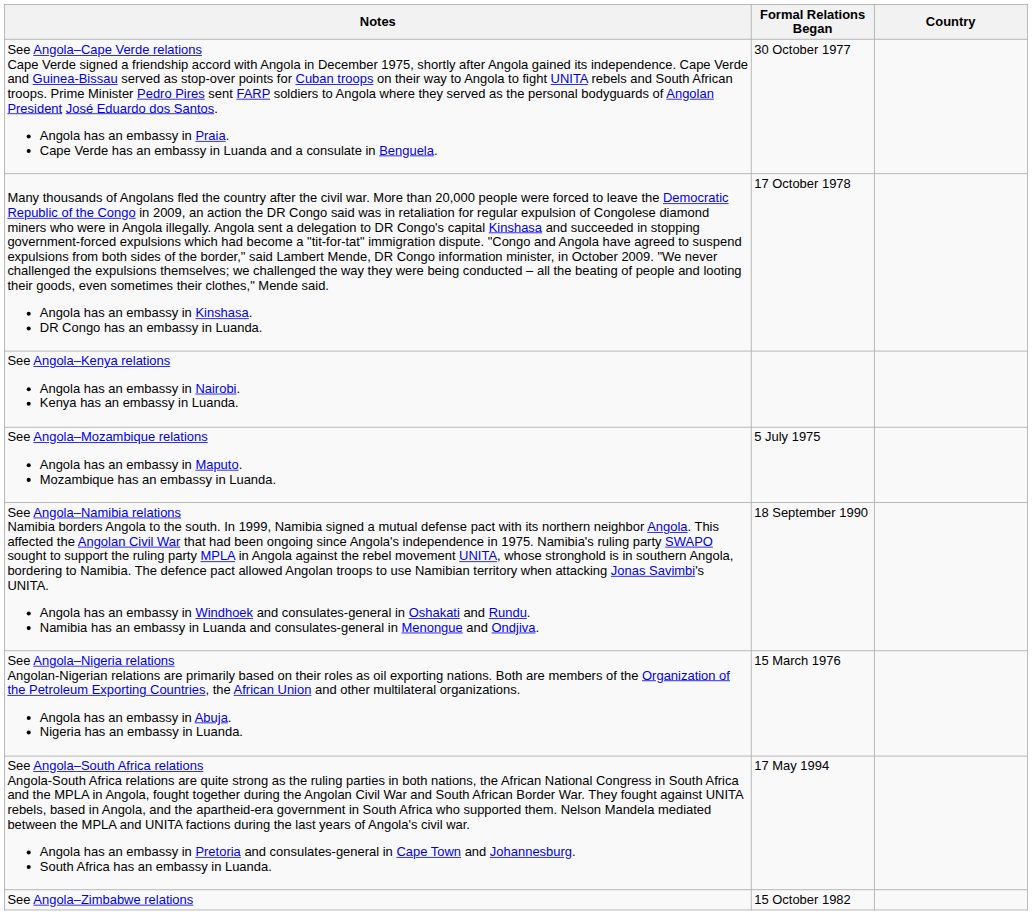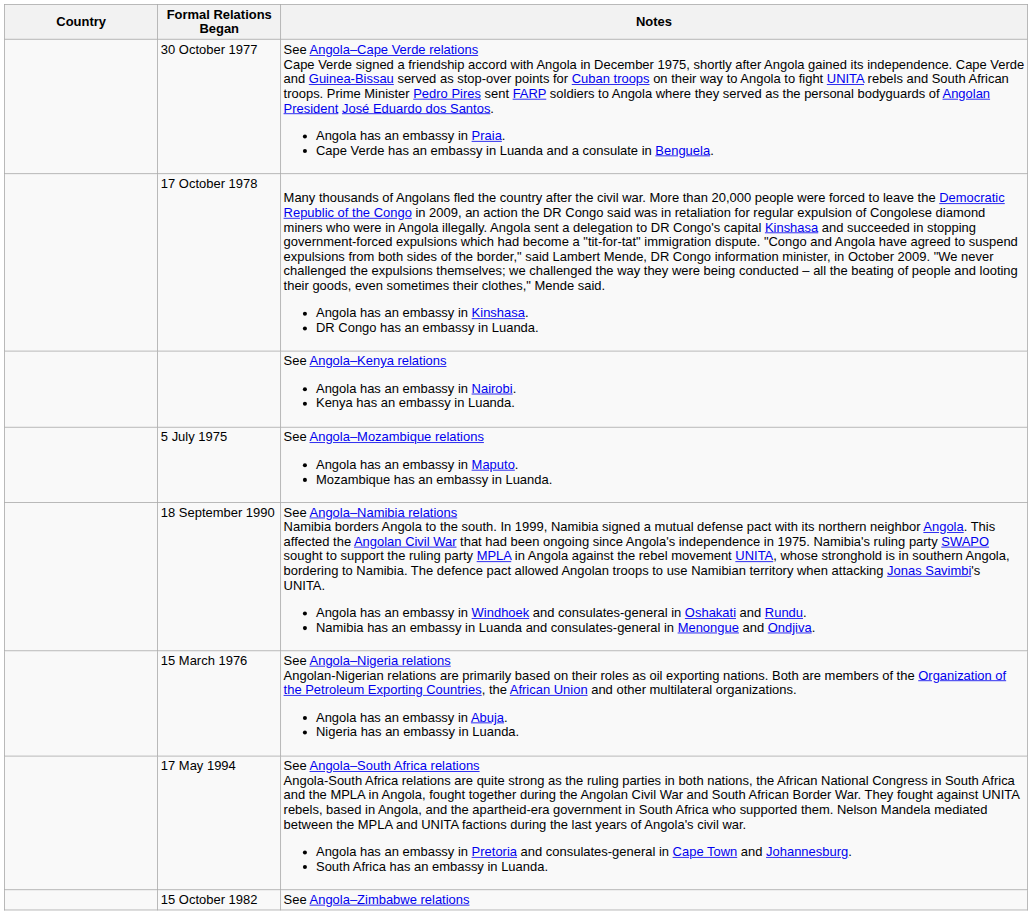columns swapped: (951, 22) <-> (378, 22)
